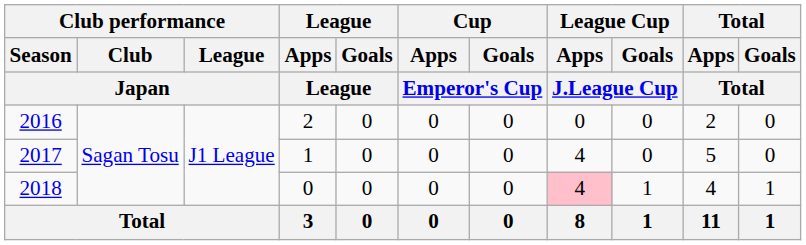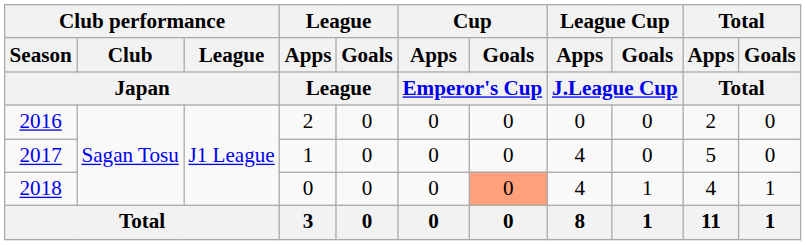(508, 188) no background -> (508, 188) lightsalmon background
(580, 188) pink background -> (580, 188) no background
